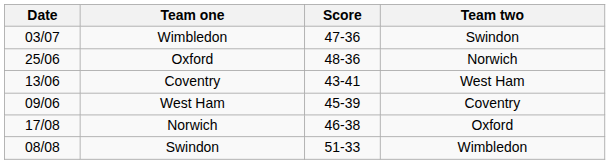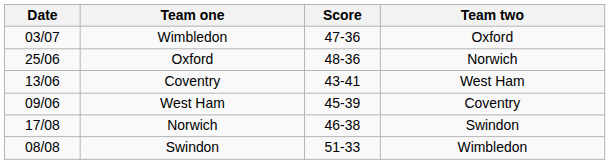(492, 37) Swindon -> (492, 37) Oxford
(492, 125) Oxford -> (492, 125) Swindon
